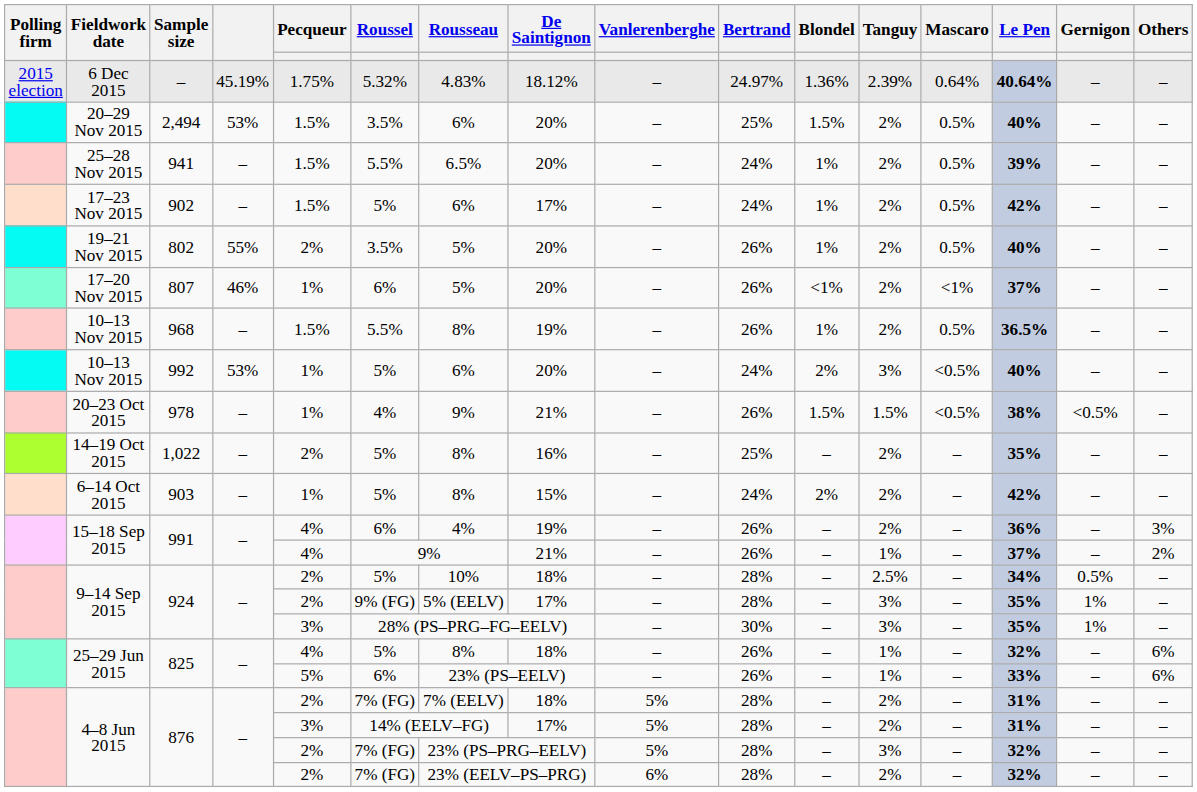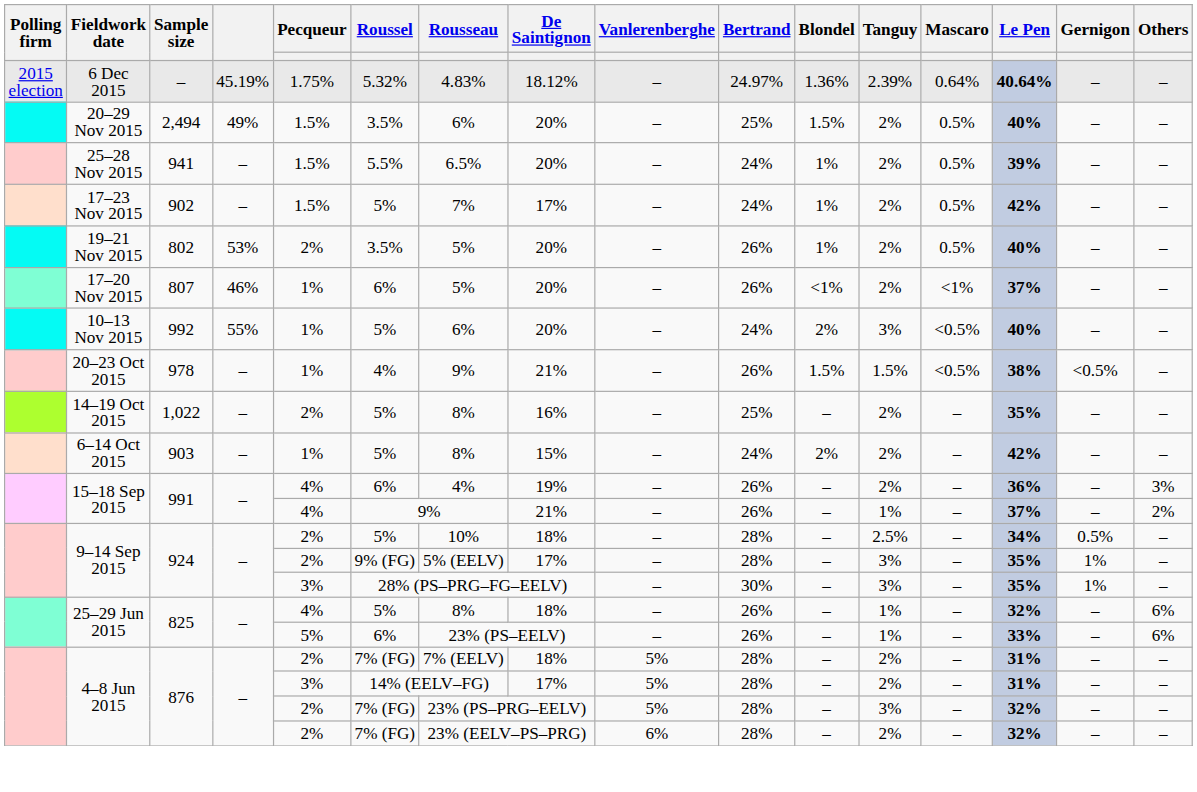(243, 123) 53% -> (243, 123) 49%
(463, 205) 6% -> (463, 205) 7%
(243, 247) 55% -> (243, 247) 53%
- row: (108, 329)
(243, 371) 53% -> (243, 329) 55%
